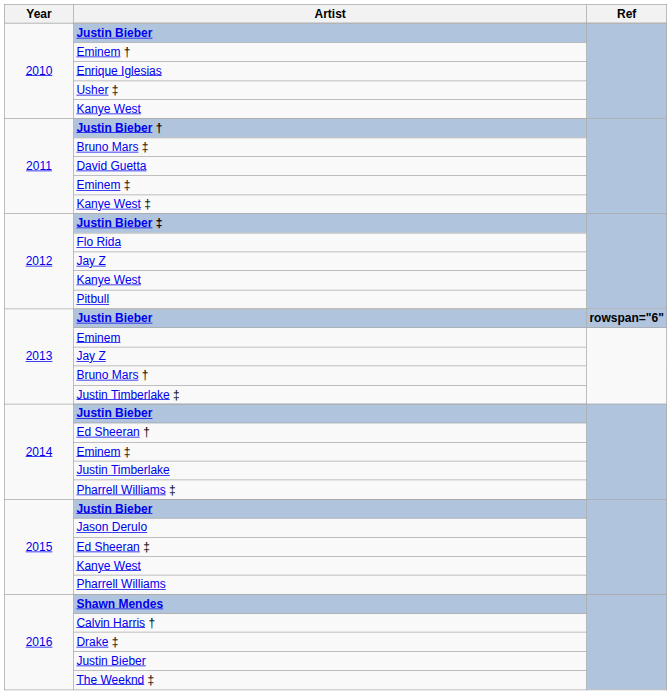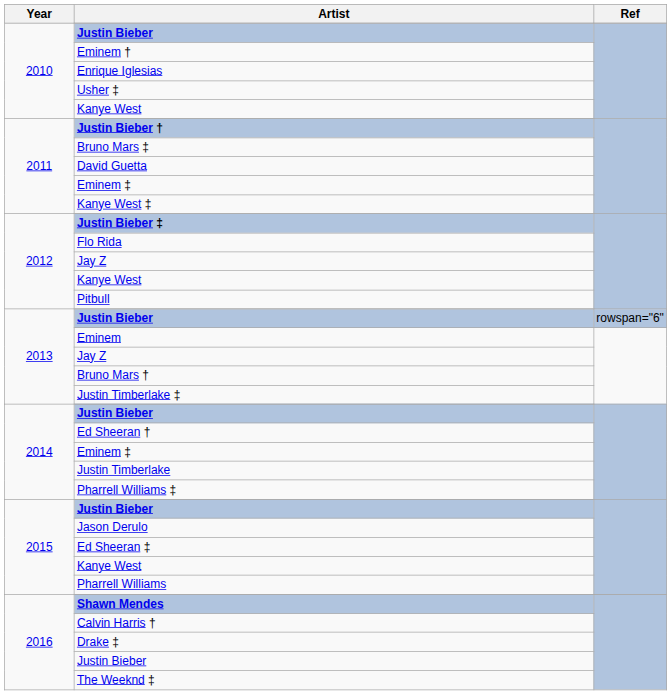(627, 318) bold -> (630, 318) normal
